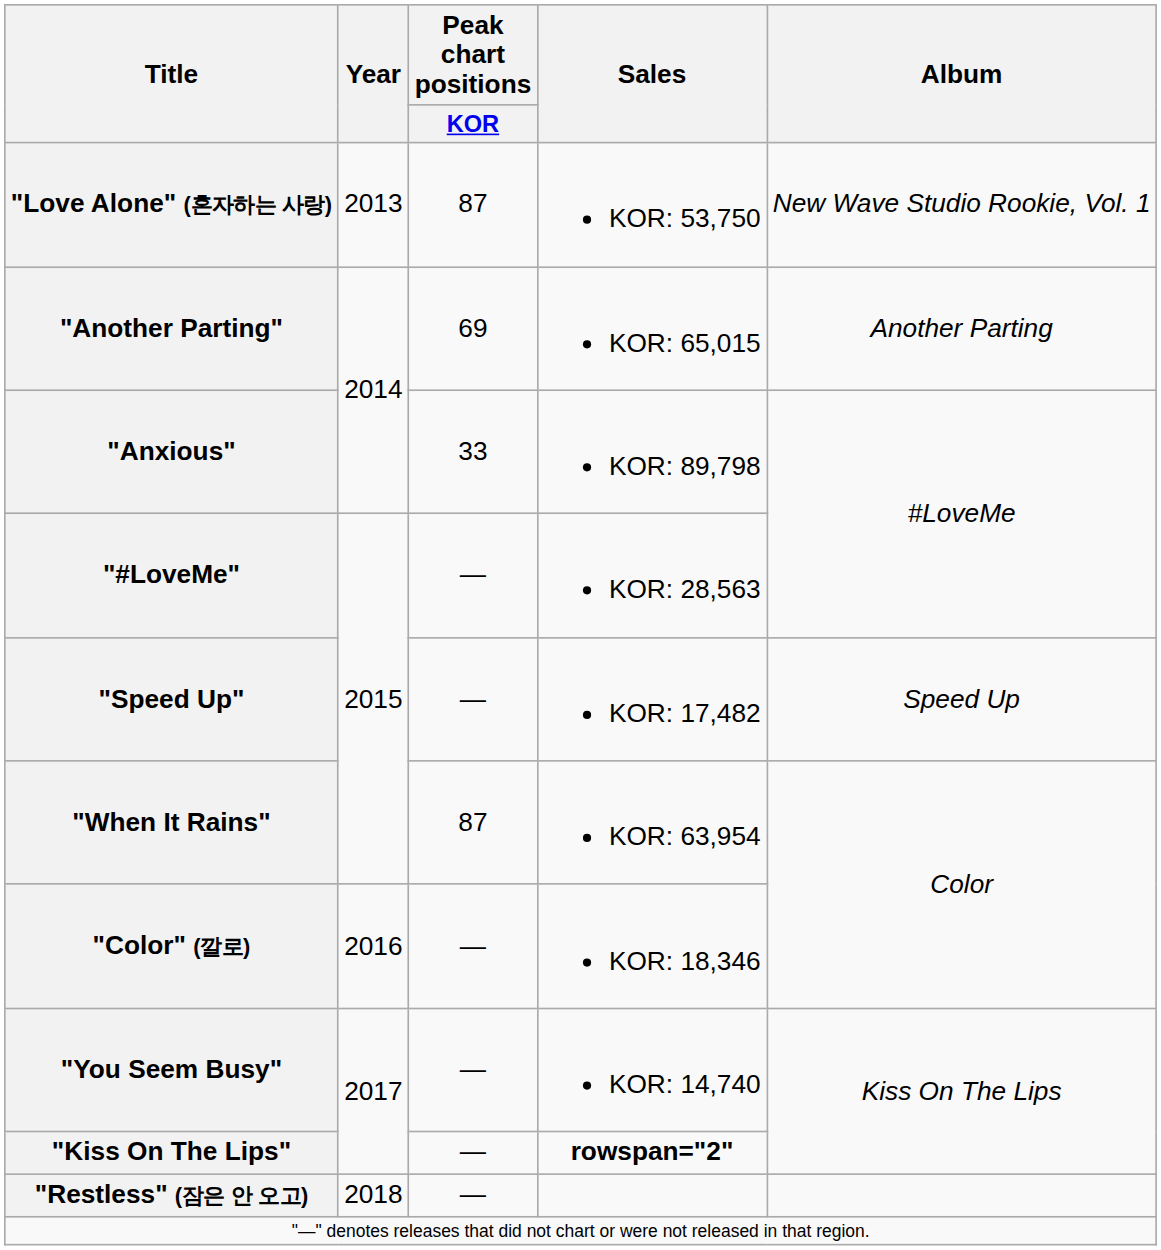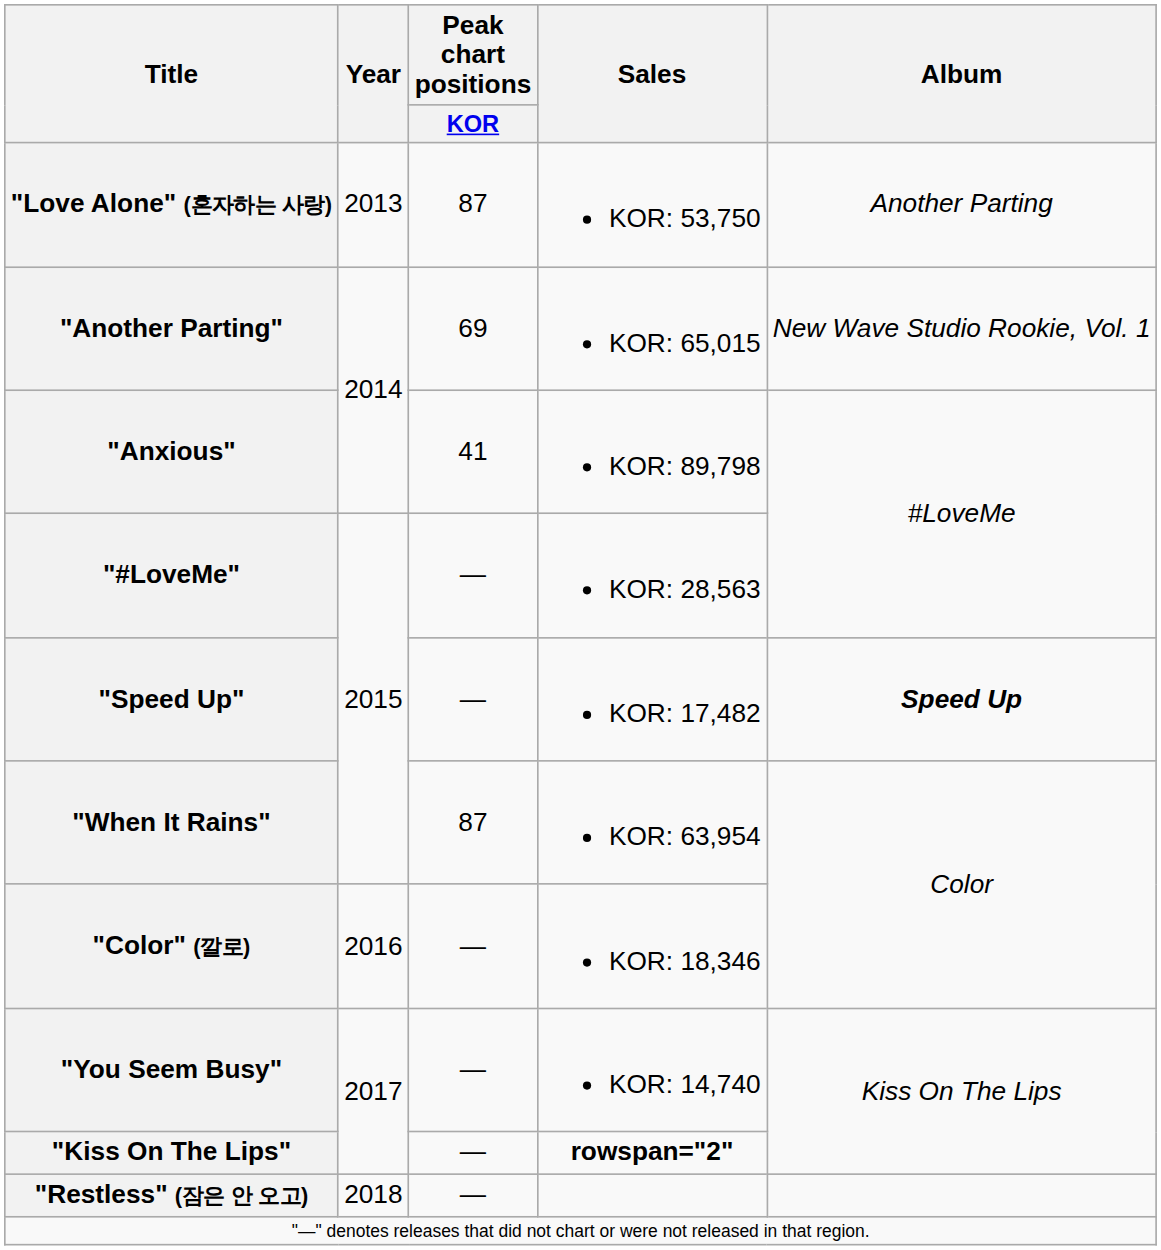(962, 204) New Wave Studio Rookie, Vol. 1 -> (962, 204) Another Parting
(962, 327) Another Parting -> (962, 327) New Wave Studio Rookie, Vol. 1
(473, 451) 33 -> (473, 451) 41
(962, 698) normal -> (962, 698) bold
